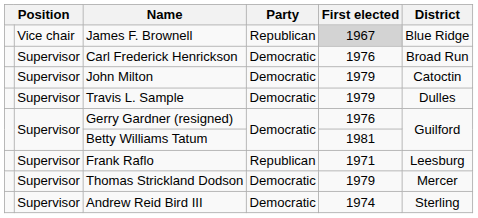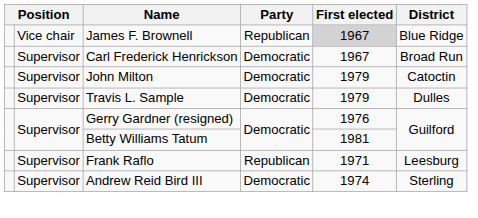(360, 56) 1976 -> (355, 56) 1967
- row: (165, 181)
